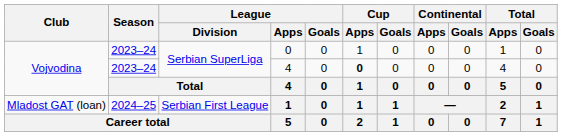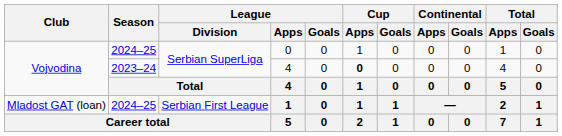(134, 50) 2023–24 -> (134, 50) 2024–25
